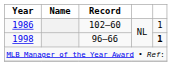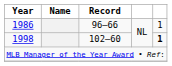(105, 26) 102–60 -> (105, 26) 96–66
(105, 40) 96–66 -> (105, 40) 102–60
